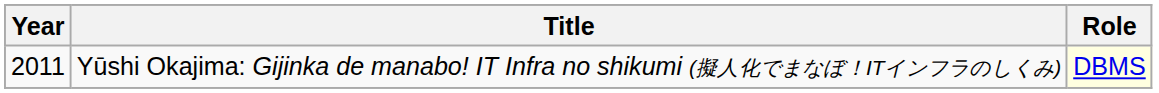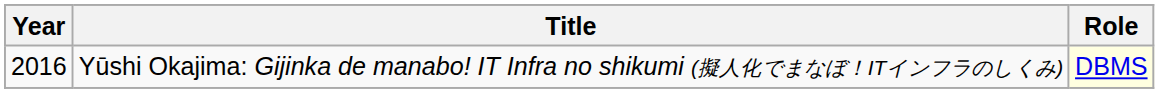(38, 67) 2011 -> (39, 67) 2016
